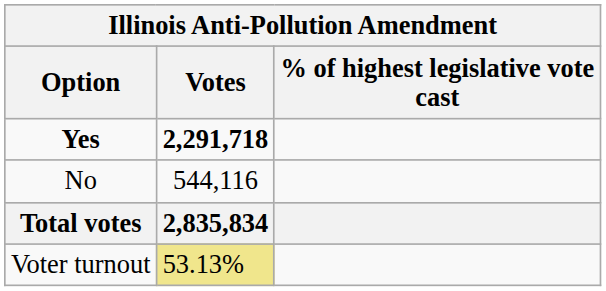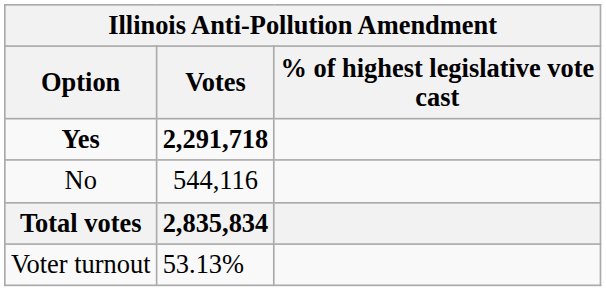(203, 264) khaki background -> (203, 264) no background
